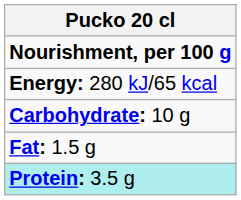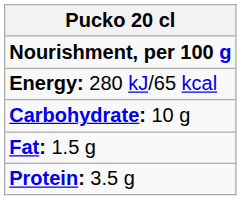(72, 178) paleturquoise background -> (72, 178) no background
